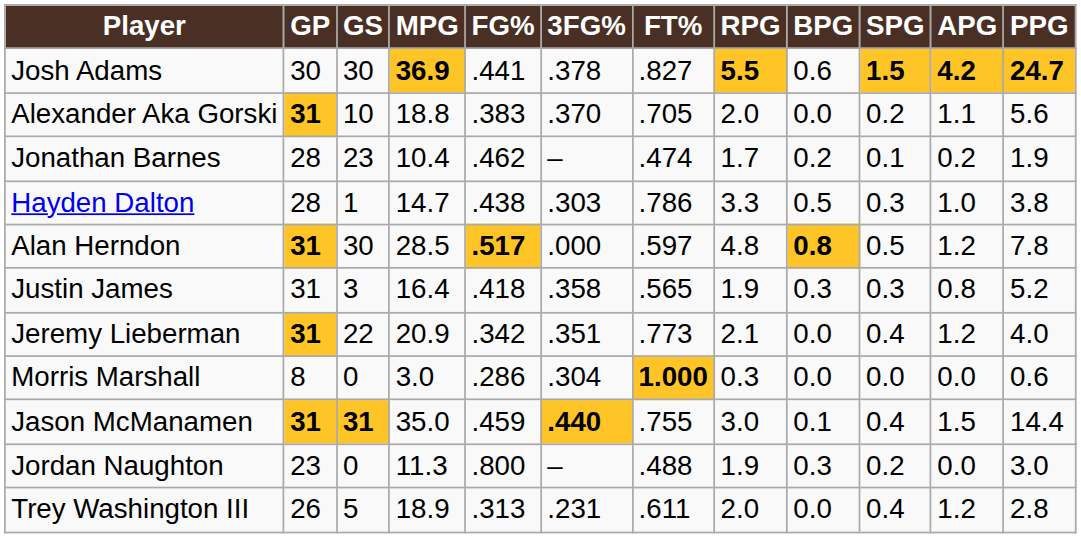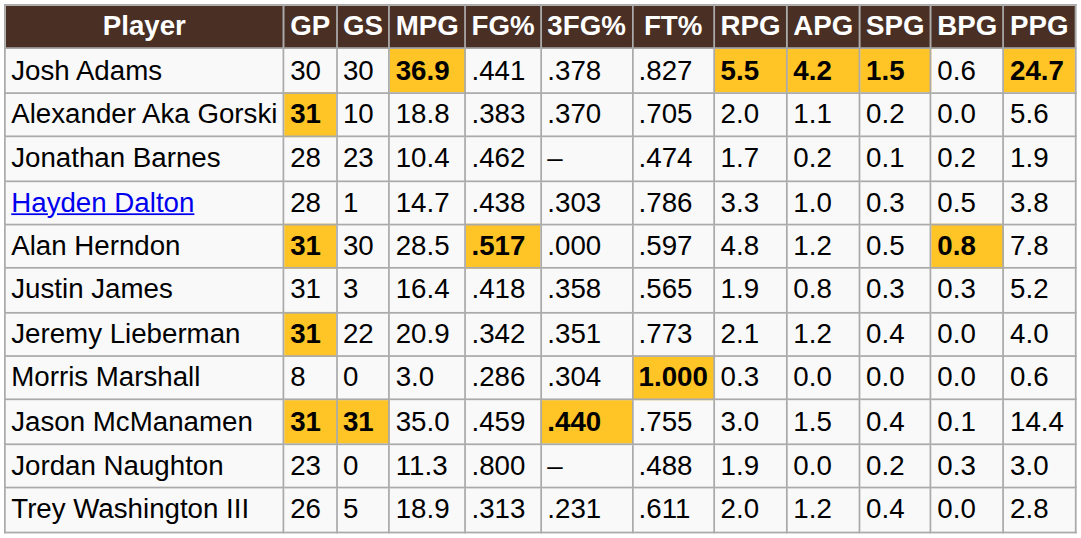columns swapped: (967, 26) <-> (823, 26)
